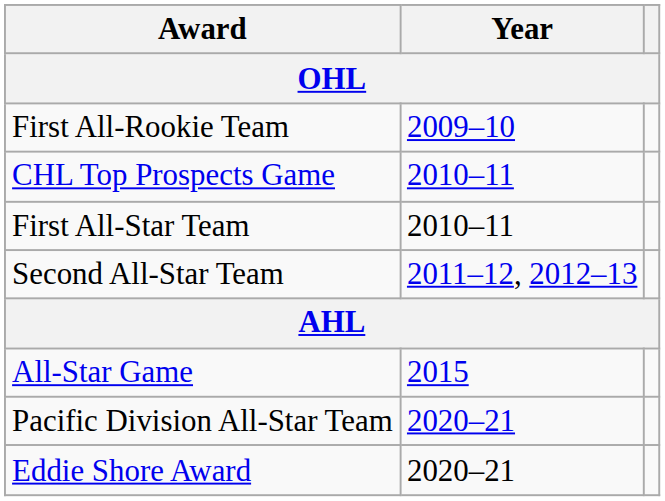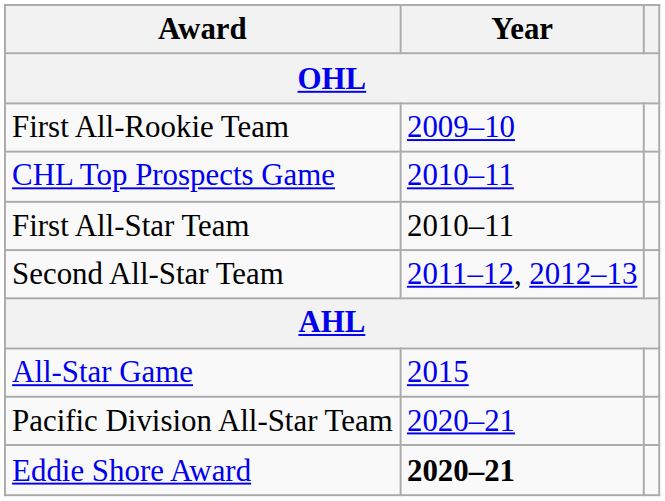(461, 469) normal -> (461, 469) bold
